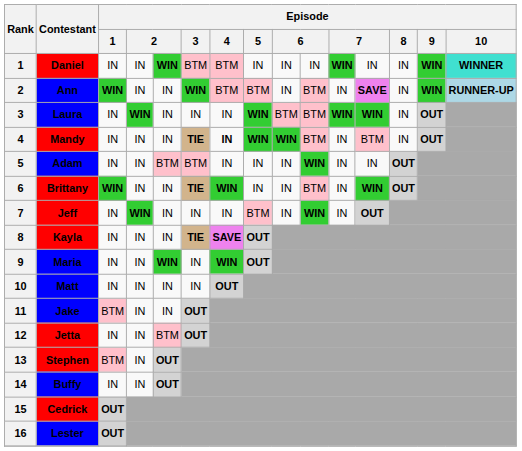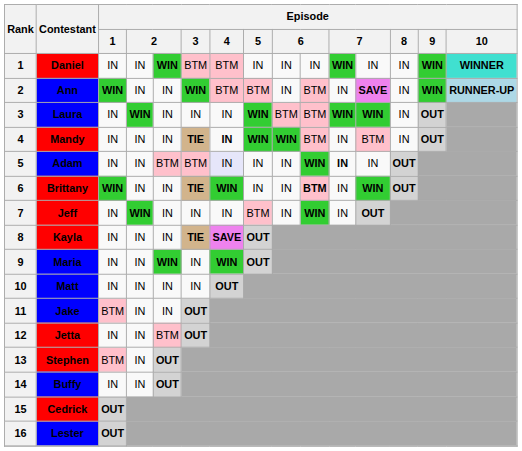(227, 164) no background -> (227, 164) lavender background
(342, 164) normal -> (343, 164) bold
(315, 189) normal -> (315, 189) bold
